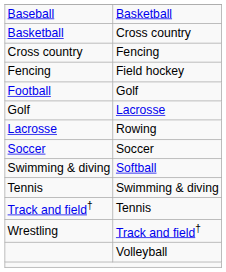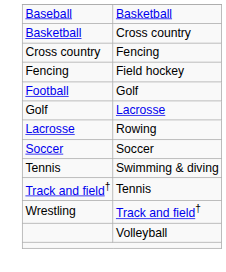- row: (136, 168)
